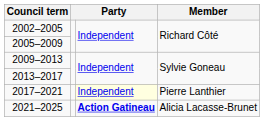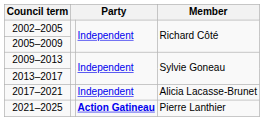(106, 92) lightyellow background -> (106, 92) no background
(193, 92) Pierre Lanthier -> (208, 92) Alicia Lacasse-Brunet
(208, 108) Alicia Lacasse-Brunet -> (193, 108) Pierre Lanthier
